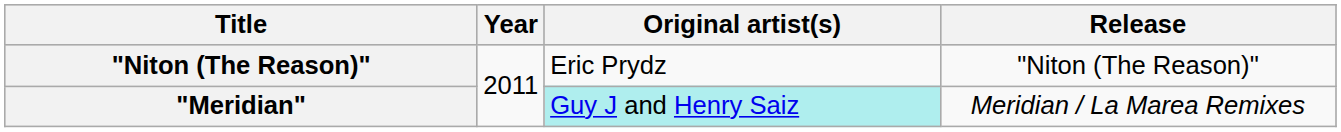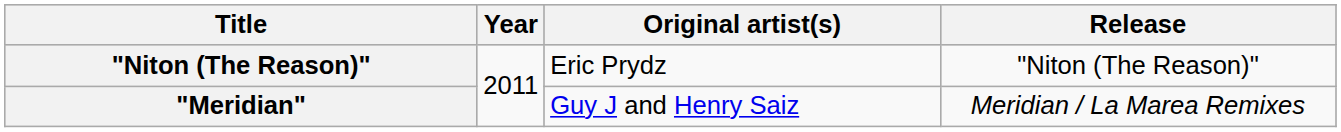(675, 106) paleturquoise background -> (675, 106) no background
